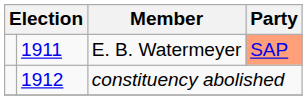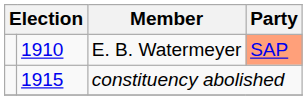(42, 49) 1911 -> (42, 49) 1910
(42, 79) 1912 -> (42, 79) 1915
